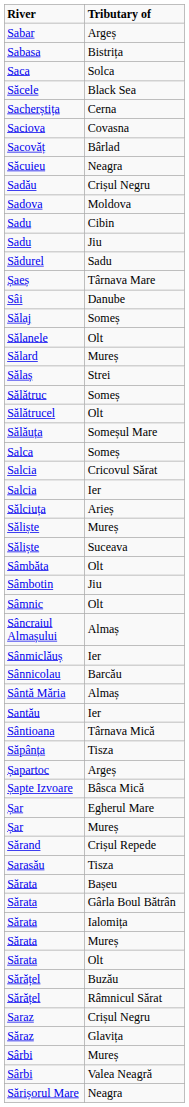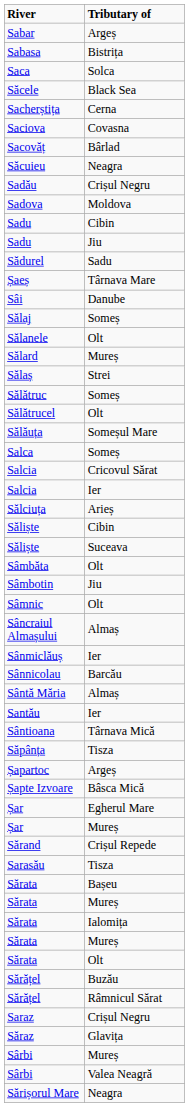(103, 527) Mureș -> (101, 527) Cibin
(132, 902) Gârla Boul Bătrân -> (103, 902) Mureș
